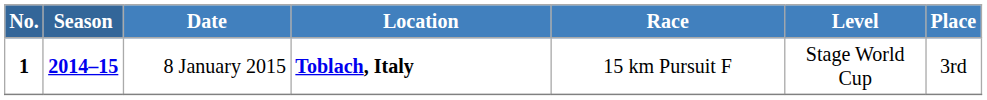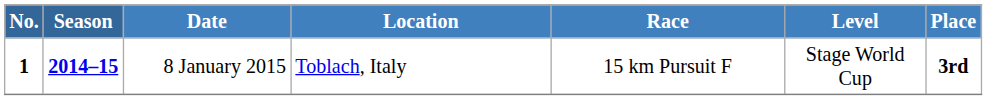(355, 66) bold -> (351, 66) normal
(953, 66) normal -> (953, 66) bold
